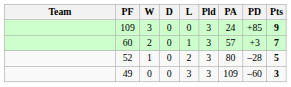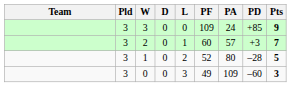columns swapped: (209, 12) <-> (128, 12)
